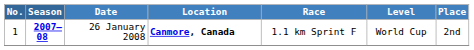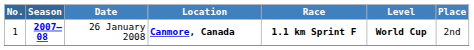(314, 33) normal -> (314, 33) bold
(401, 33) normal -> (401, 33) bold
